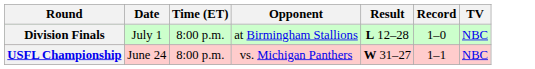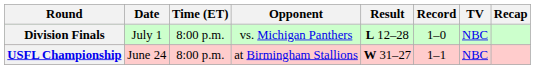+ column: (511, 14)
(296, 34) at Birmingham Stallions -> (296, 34) vs. Michigan Panthers
(296, 54) vs. Michigan Panthers -> (296, 54) at Birmingham Stallions
